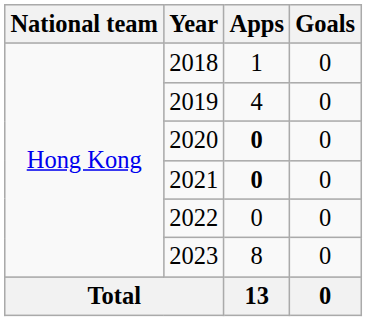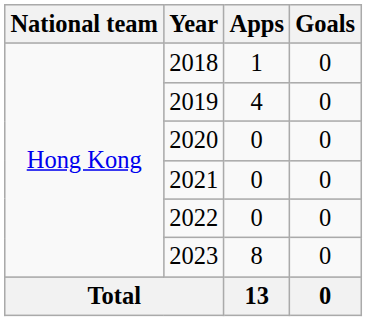(257, 140) bold -> (257, 140) normal
(257, 179) bold -> (257, 179) normal
